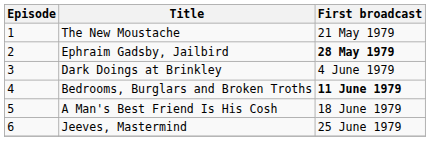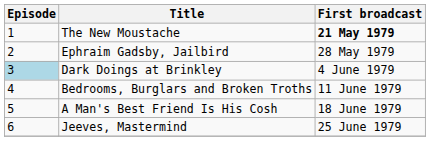(356, 33) normal -> (356, 33) bold
(356, 52) bold -> (356, 52) normal
(11, 70) no background -> (11, 70) lightblue background
(360, 89) bold -> (360, 89) normal
